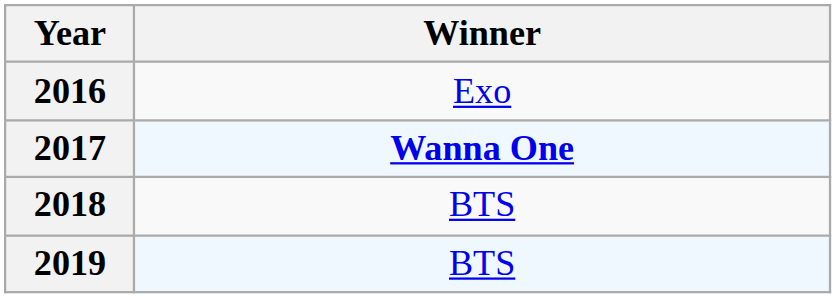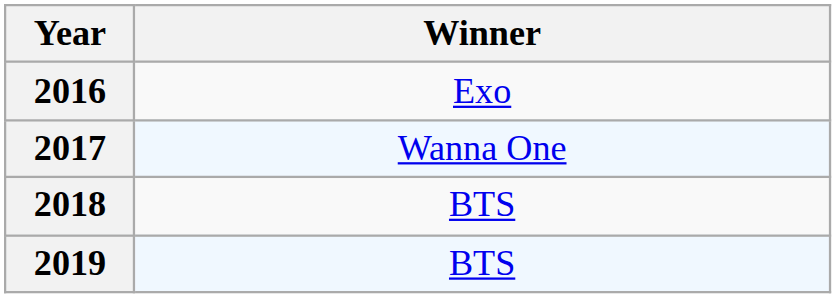(482, 147) bold -> (482, 147) normal
